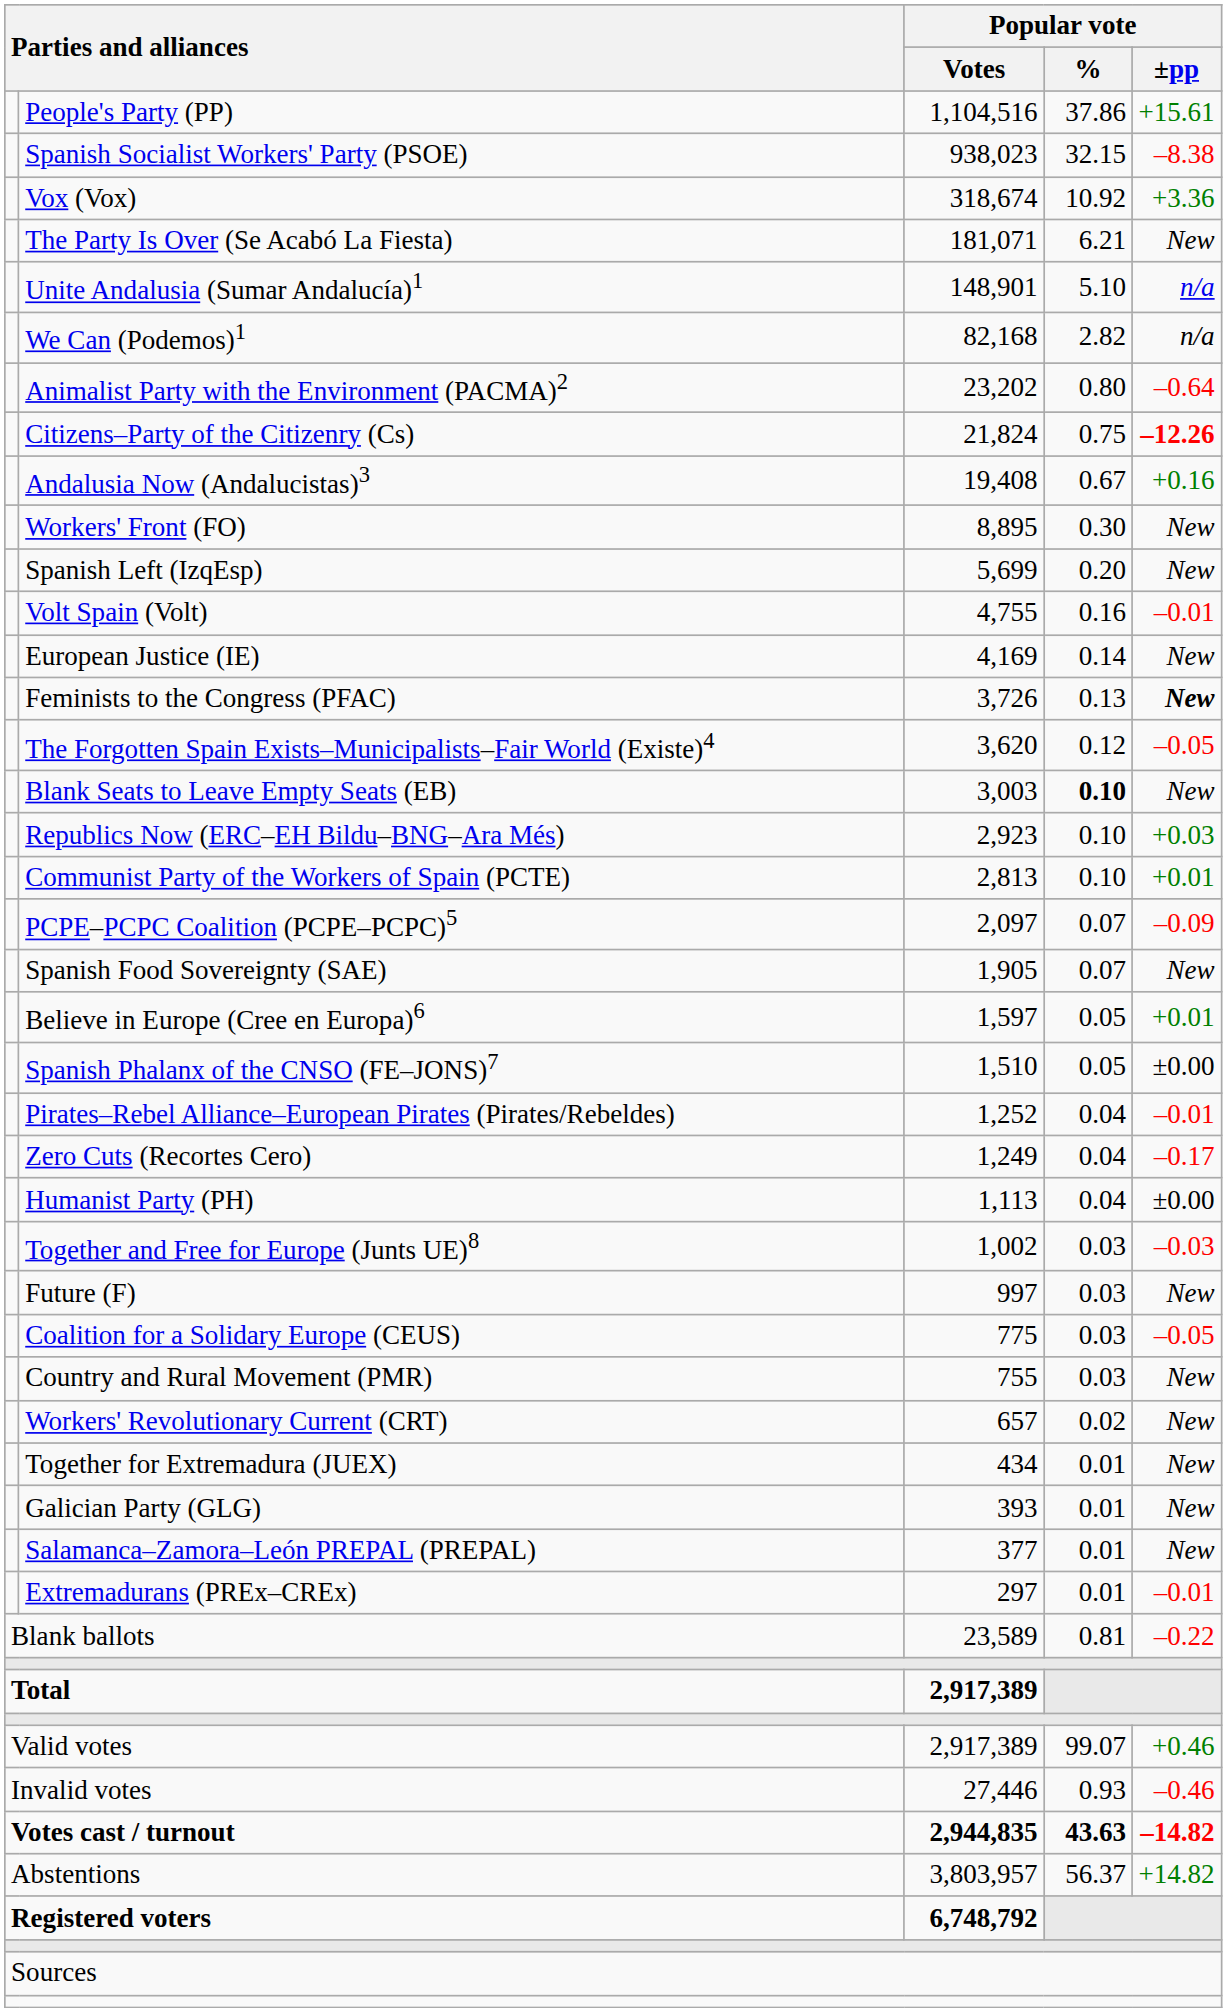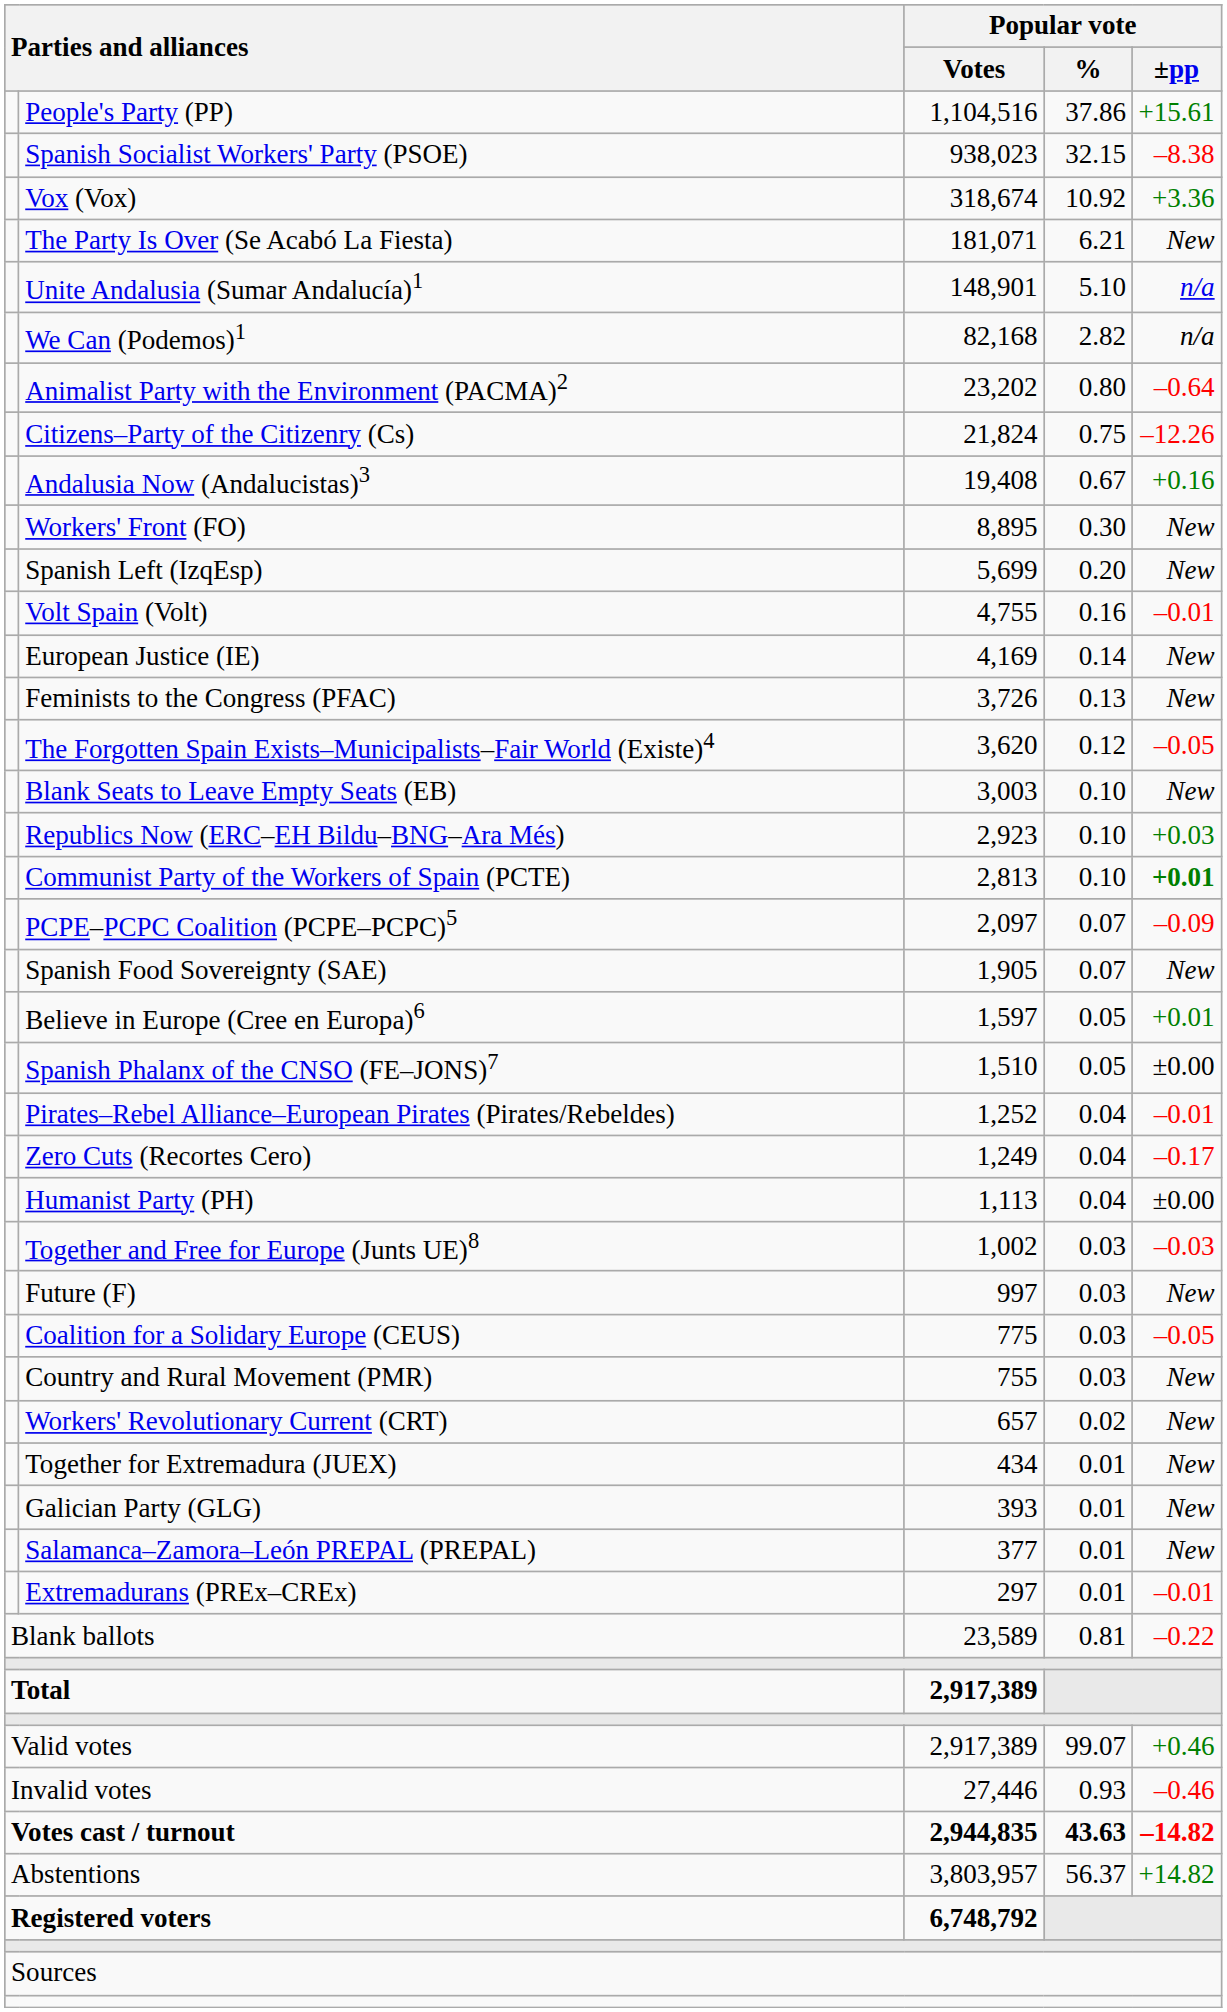(1177, 433) bold -> (1177, 433) normal
(1190, 698) bold -> (1191, 698) normal
(1102, 791) bold -> (1102, 791) normal
(1183, 877) normal -> (1183, 877) bold
